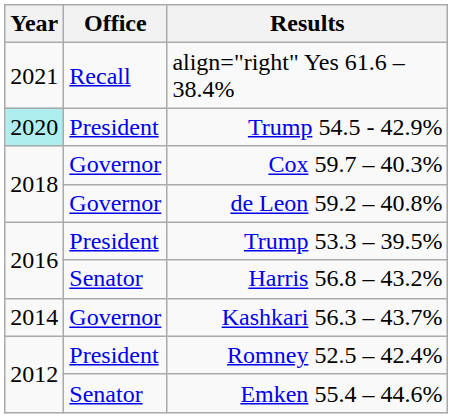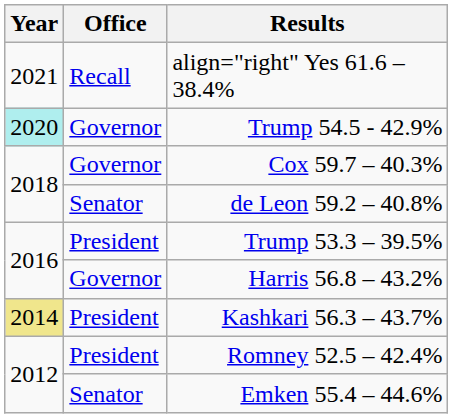(114, 126) President -> (115, 126) Governor
(115, 202) Governor -> (106, 202) Senator
(106, 278) Senator -> (115, 278) Governor
(34, 316) no background -> (34, 316) khaki background
(115, 316) Governor -> (114, 316) President
